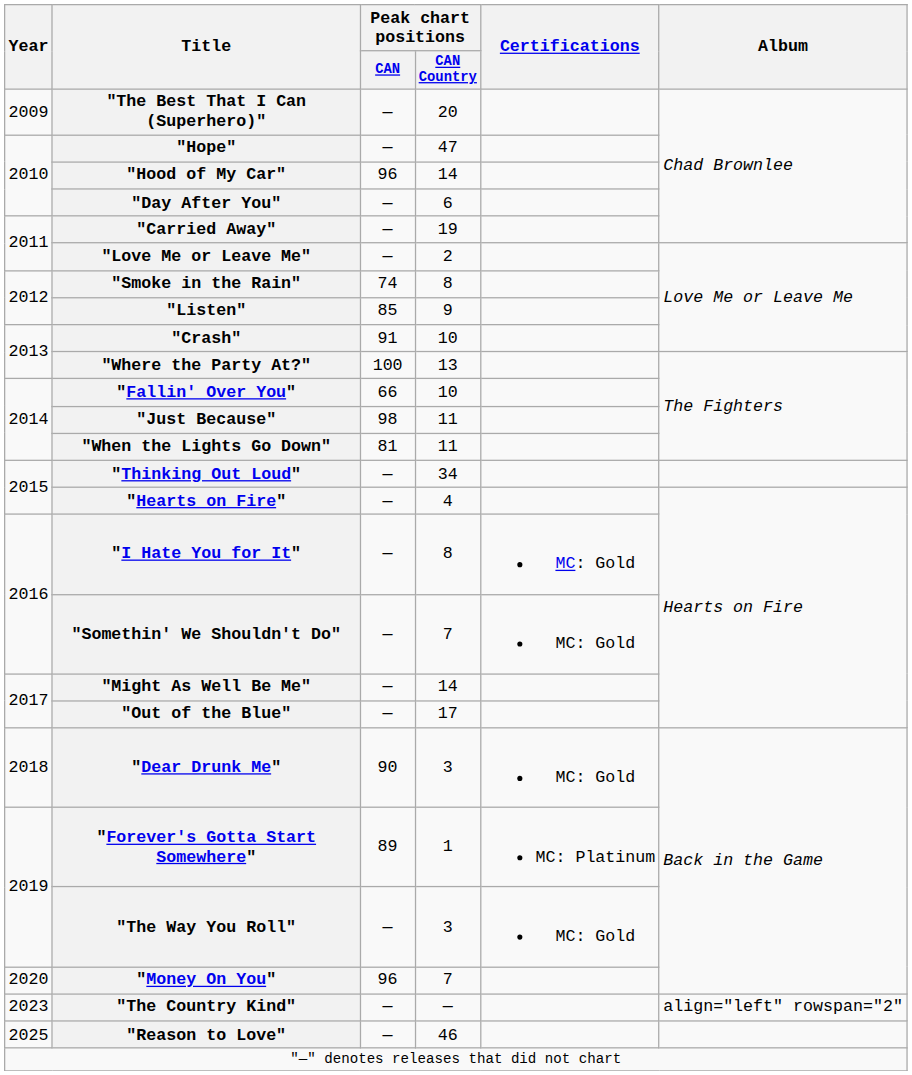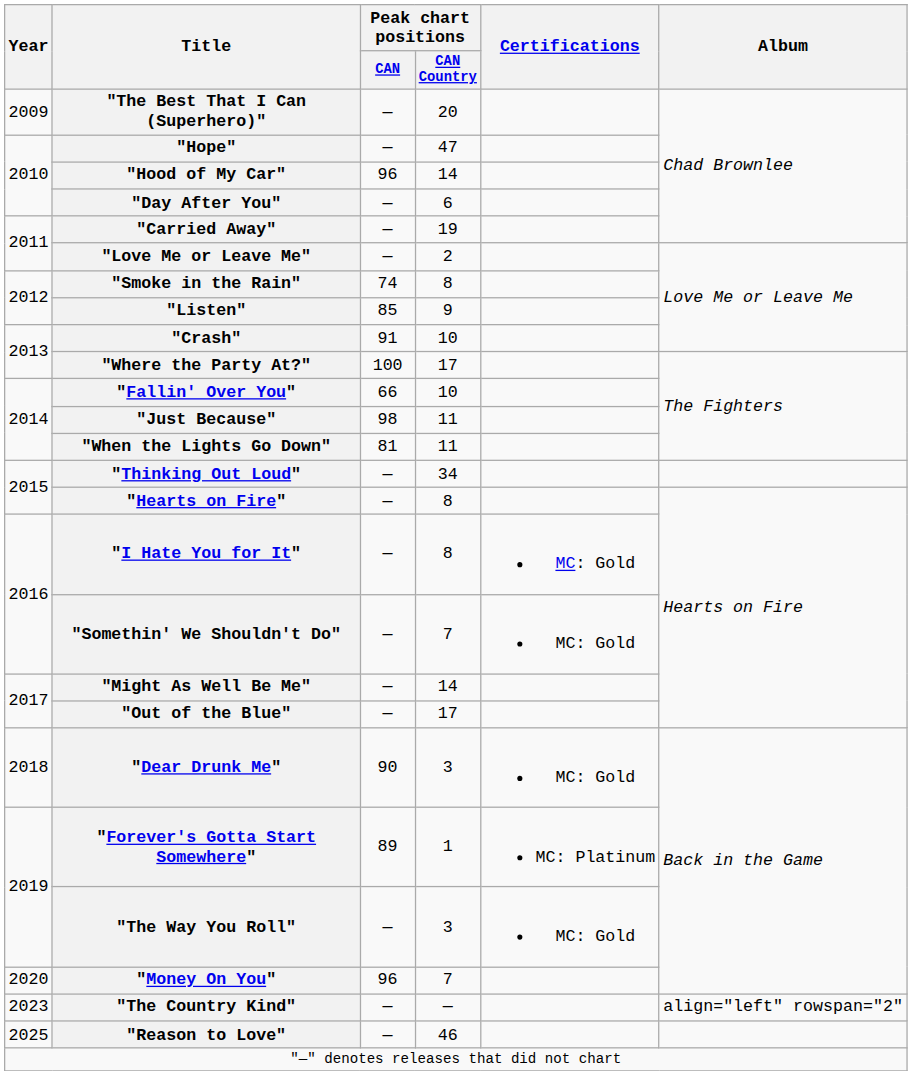(448, 365) 13 -> (448, 365) 17
(448, 501) 4 -> (448, 501) 8
